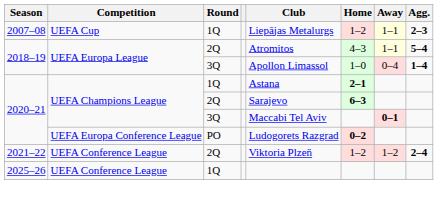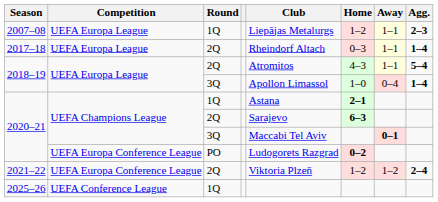(75, 30) UEFA Cup -> (99, 30) UEFA Europa League
+ row: (26, 48)
(109, 153) UEFA Conference League -> (126, 170) UEFA Europa Conference League
